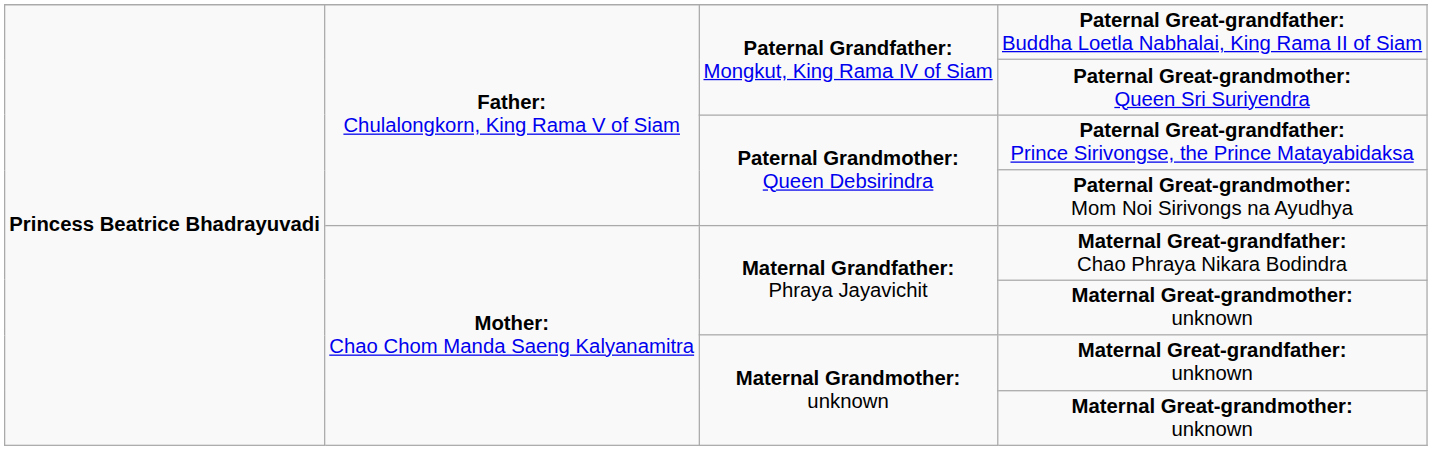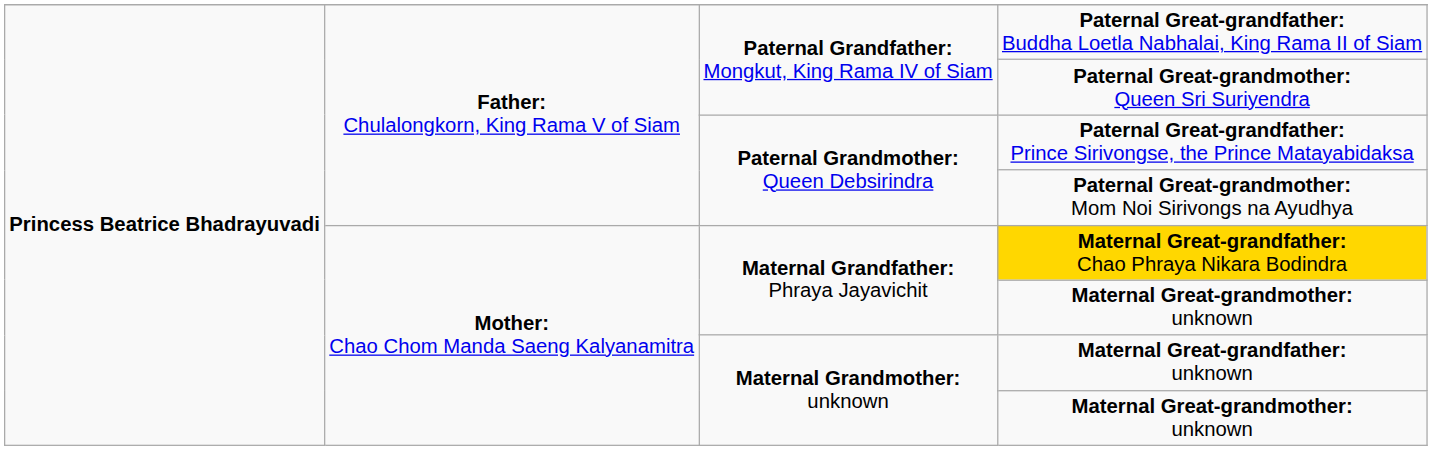(1212, 252) no background -> (1212, 252) gold background
